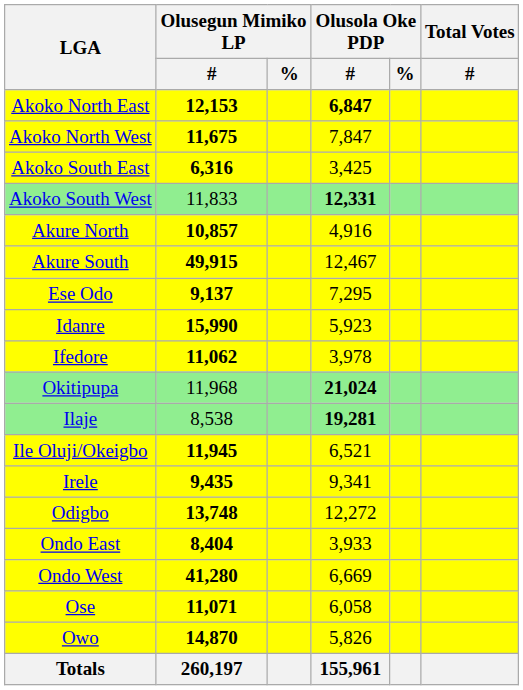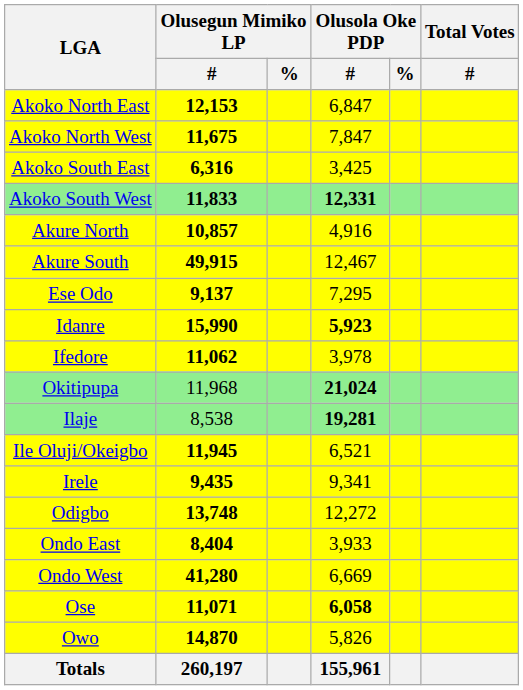(350, 105) bold -> (350, 105) normal
(212, 199) normal -> (212, 199) bold
(350, 324) normal -> (350, 324) bold
(350, 606) normal -> (350, 606) bold
